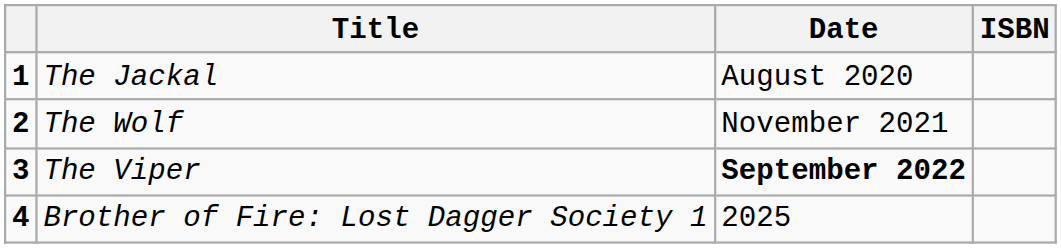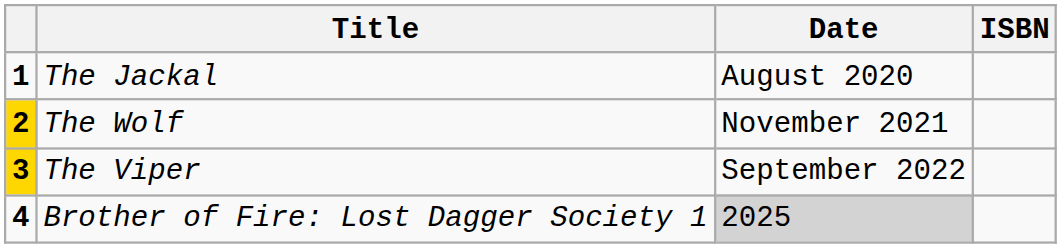(21, 124) no background -> (21, 124) gold background
(21, 171) no background -> (21, 171) gold background
(844, 171) bold -> (844, 171) normal
(756, 219) no background -> (756, 219) lightgrey background
